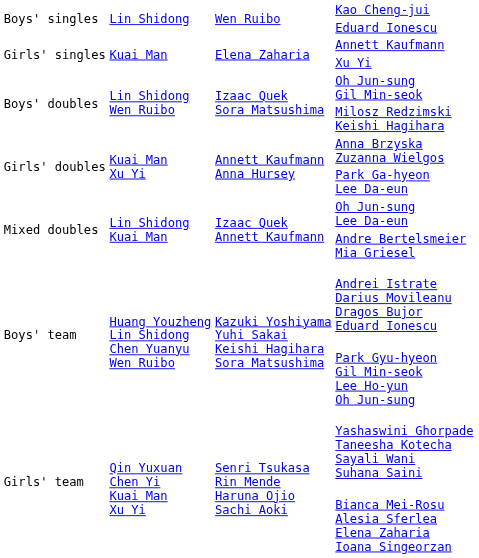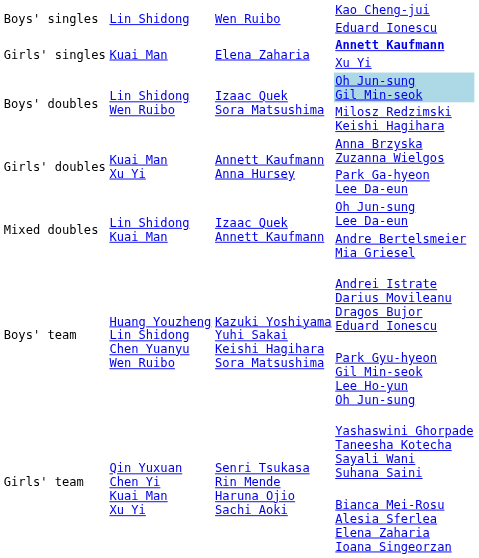(390, 45) normal -> (390, 45) bold
(379, 87) no background -> (379, 87) lightblue background
